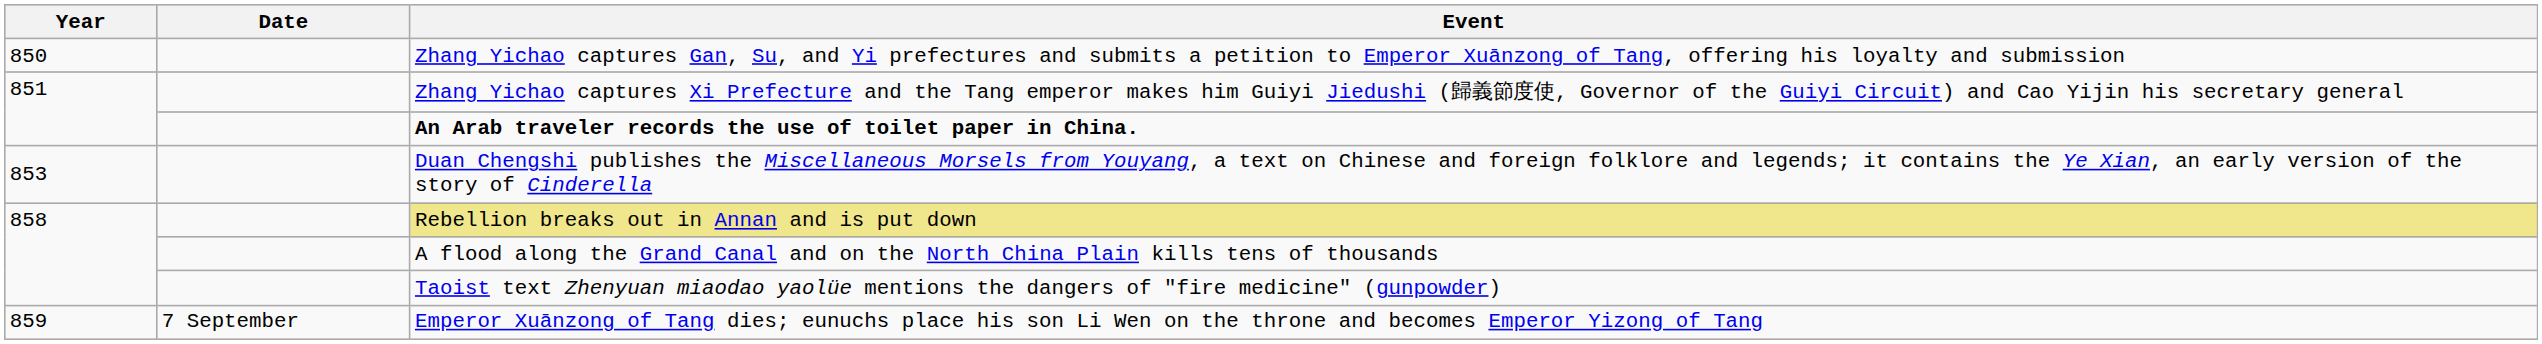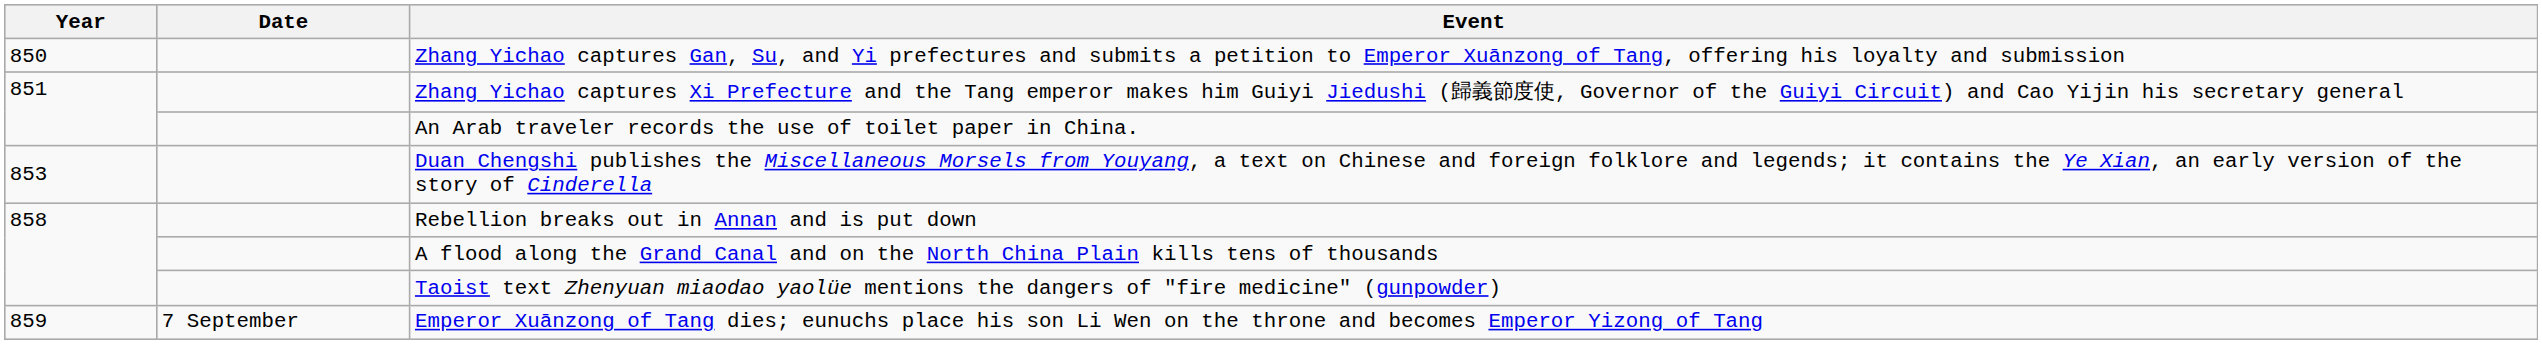(777, 128) bold -> (777, 128) normal
(696, 220) khaki background -> (696, 220) no background
